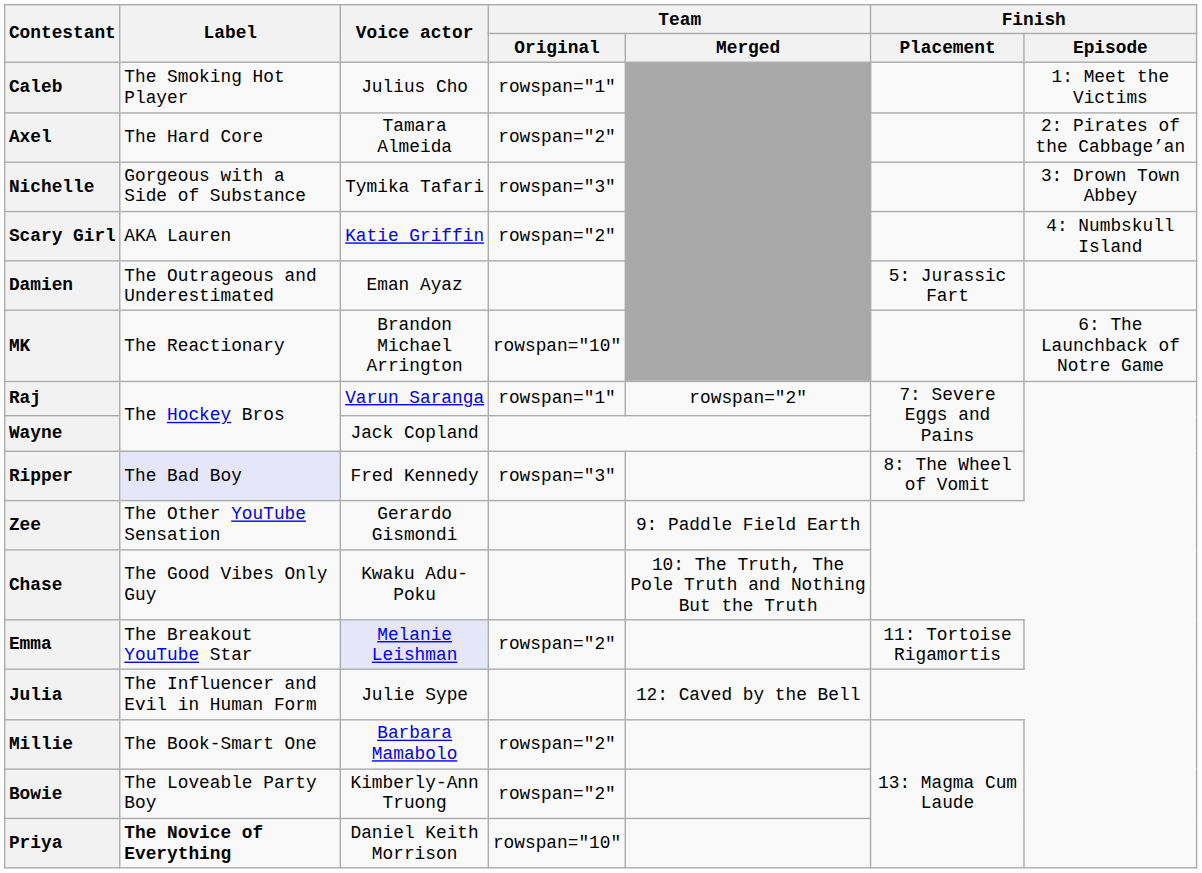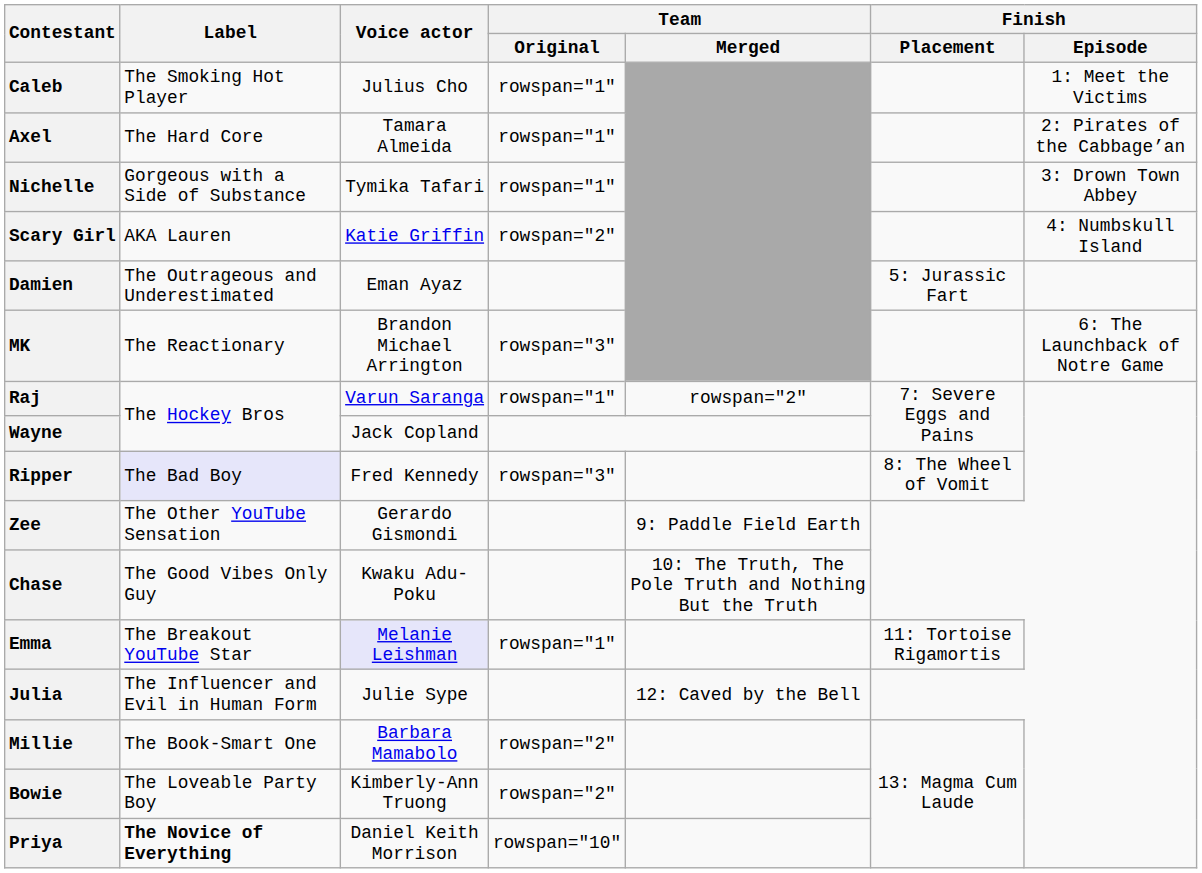(557, 137) rowspan="2" -> (557, 137) rowspan="1"
(557, 187) rowspan="3" -> (557, 187) rowspan="1"
(557, 346) rowspan="10" -> (557, 346) rowspan="3"
(557, 645) rowspan="2" -> (557, 645) rowspan="1"
